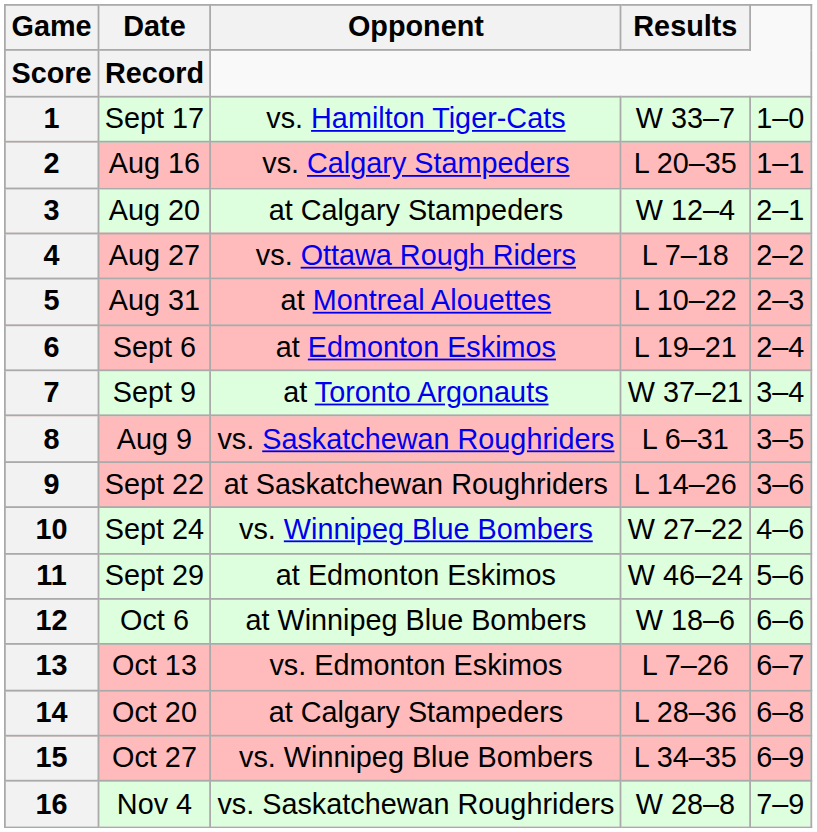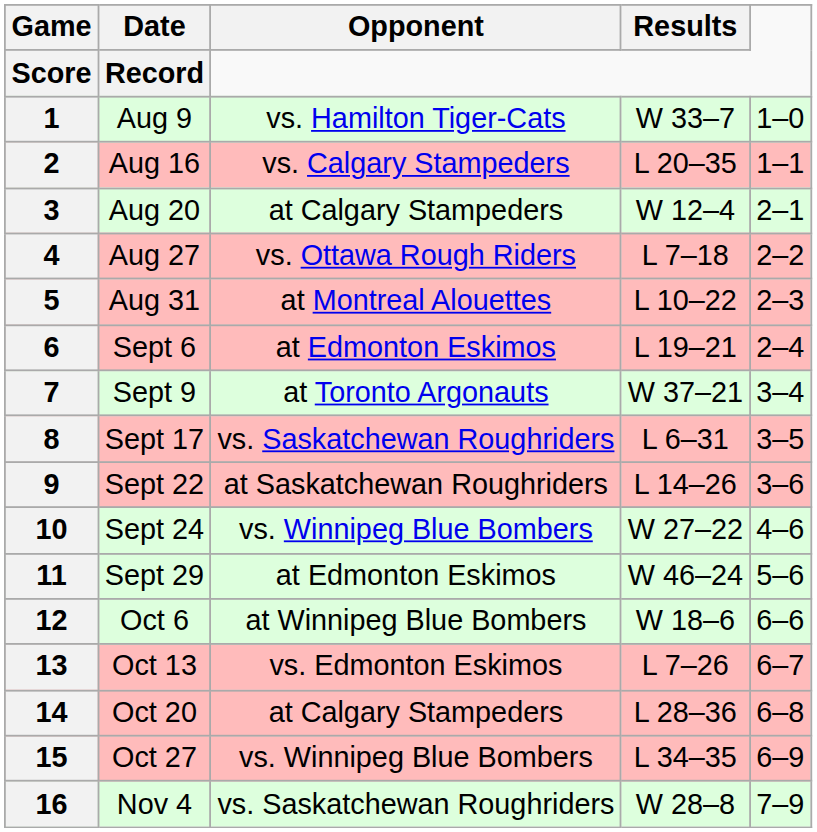(154, 118) Sept 17 -> (154, 118) Aug 9
(154, 438) Aug 9 -> (154, 438) Sept 17
